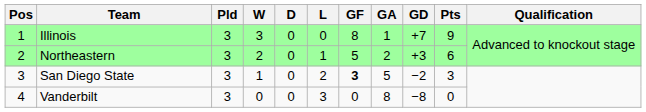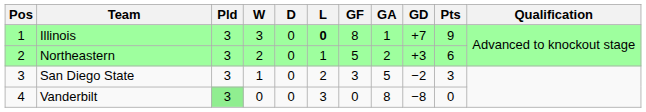(323, 35) normal -> (323, 35) bold
(355, 76) bold -> (355, 76) normal
(227, 96) no background -> (227, 96) lightgreen background
